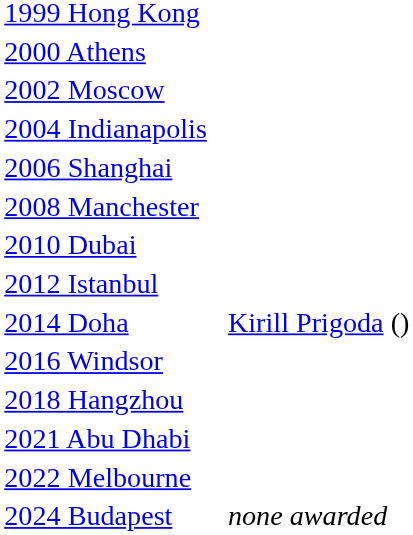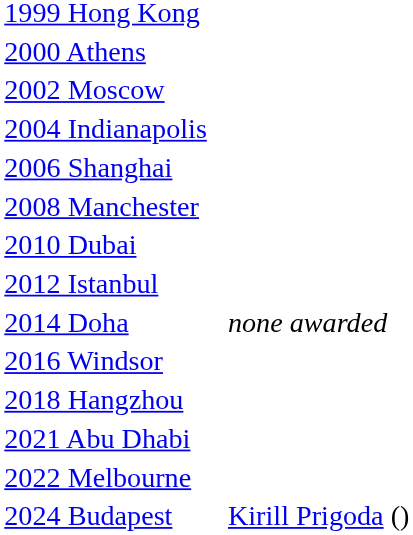(319, 322) Kirill Prigoda () -> (308, 322) none awarded
(308, 516) none awarded -> (319, 516) Kirill Prigoda ()
